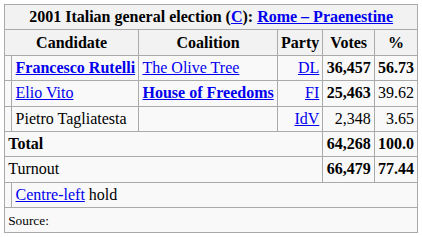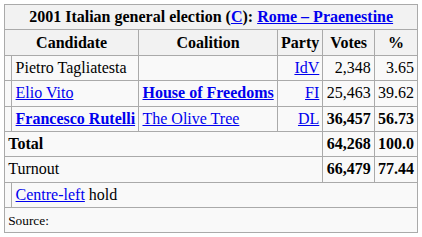rows swapped: (75, 67) <-> (71, 118)
(349, 93) bold -> (349, 93) normal
